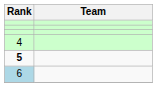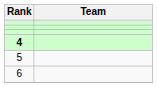(19, 42) normal -> (19, 42) bold
(19, 58) bold -> (19, 58) normal
(19, 74) lightblue background -> (19, 74) no background
